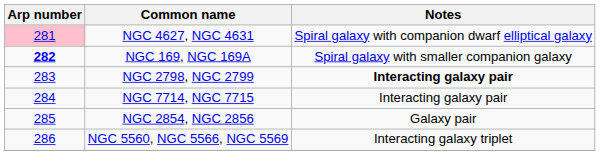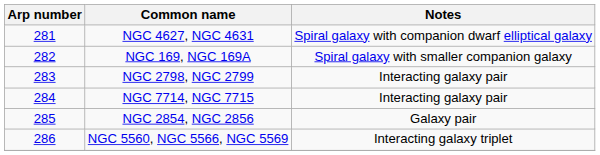(45, 35) pink background -> (45, 35) no background
(45, 56) bold -> (45, 56) normal
(443, 77) bold -> (443, 77) normal
